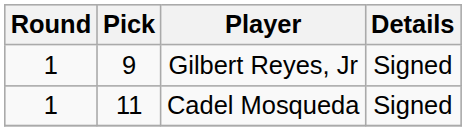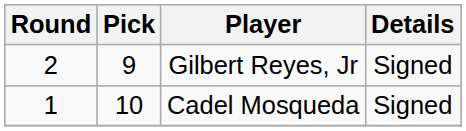(51, 65) 1 -> (51, 65) 2
(129, 105) 11 -> (129, 105) 10
